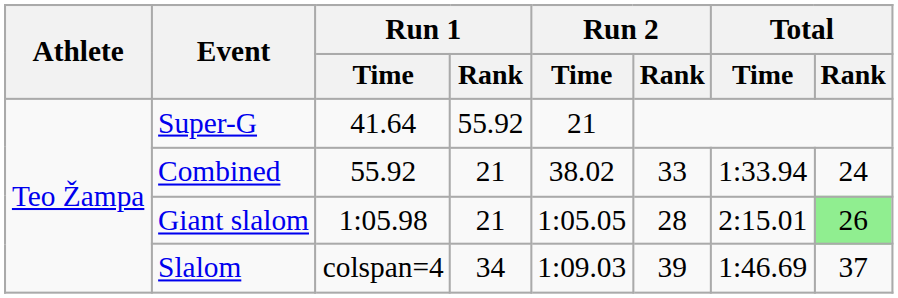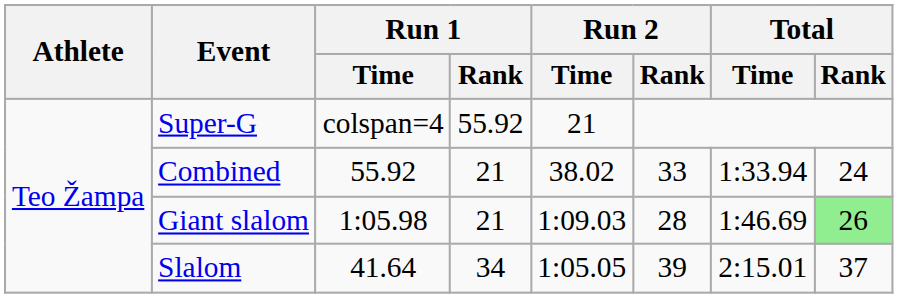(383, 123) 41.64 -> (383, 123) colspan=4
(582, 220) 1:05.05 -> (582, 220) 1:09.03
(763, 220) 2:15.01 -> (763, 220) 1:46.69
(383, 268) colspan=4 -> (383, 268) 41.64
(582, 268) 1:09.03 -> (582, 268) 1:05.05
(763, 268) 1:46.69 -> (763, 268) 2:15.01
